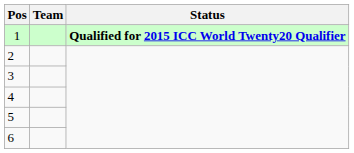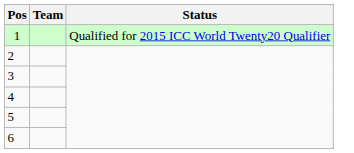(207, 35) bold -> (200, 35) normal
